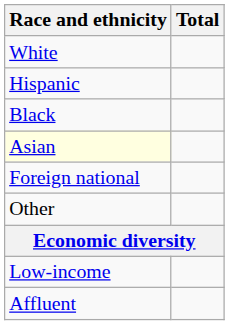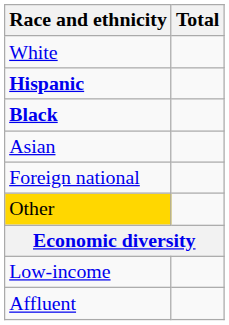(44, 83) normal -> (47, 83) bold
(32, 114) normal -> (33, 114) bold
(32, 146) lightyellow background -> (32, 146) no background
(32, 209) no background -> (32, 209) gold background
